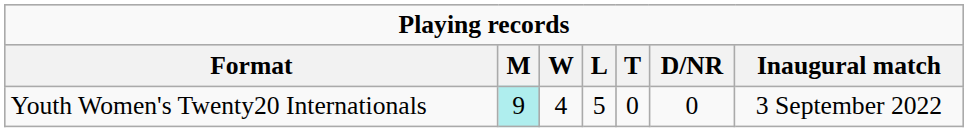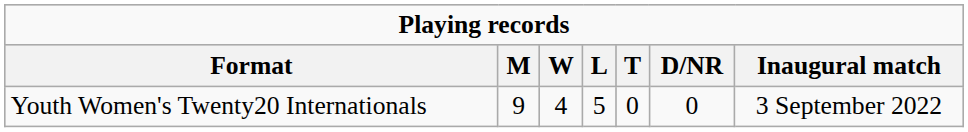(519, 106) paleturquoise background -> (519, 106) no background
